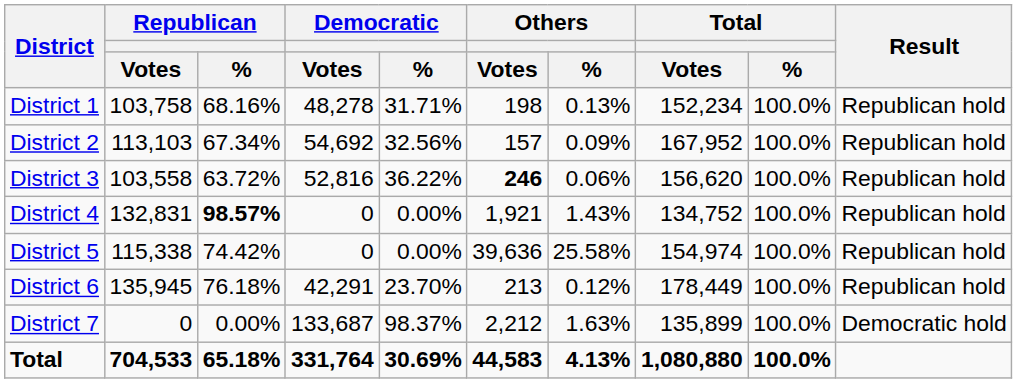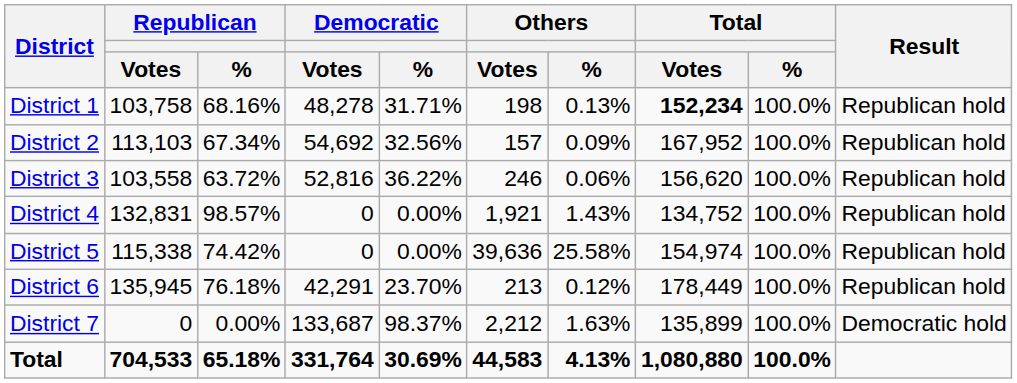(701, 105) normal -> (701, 105) bold
(523, 178) bold -> (523, 178) normal
(242, 214) bold -> (242, 214) normal
